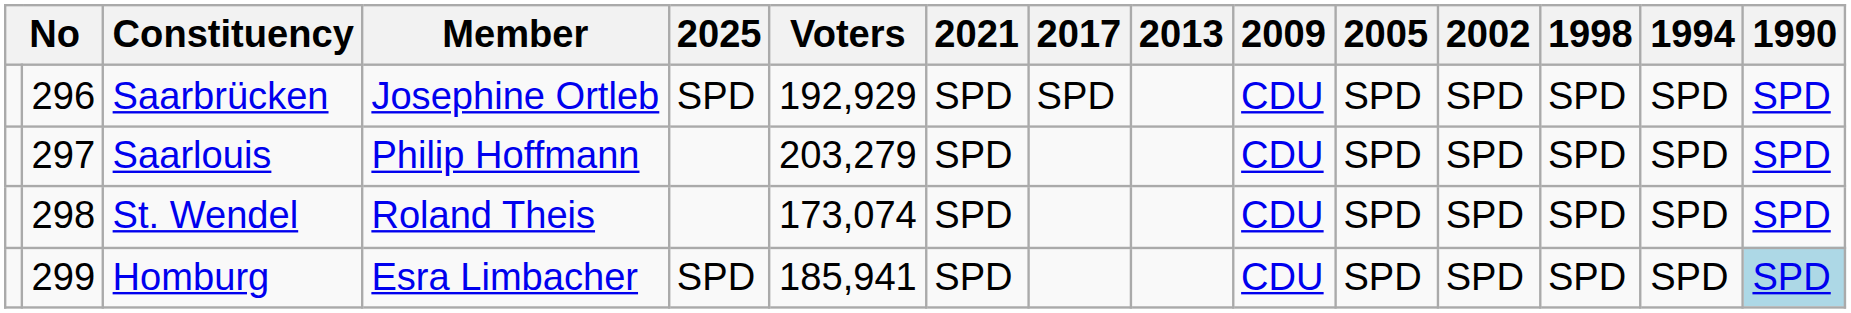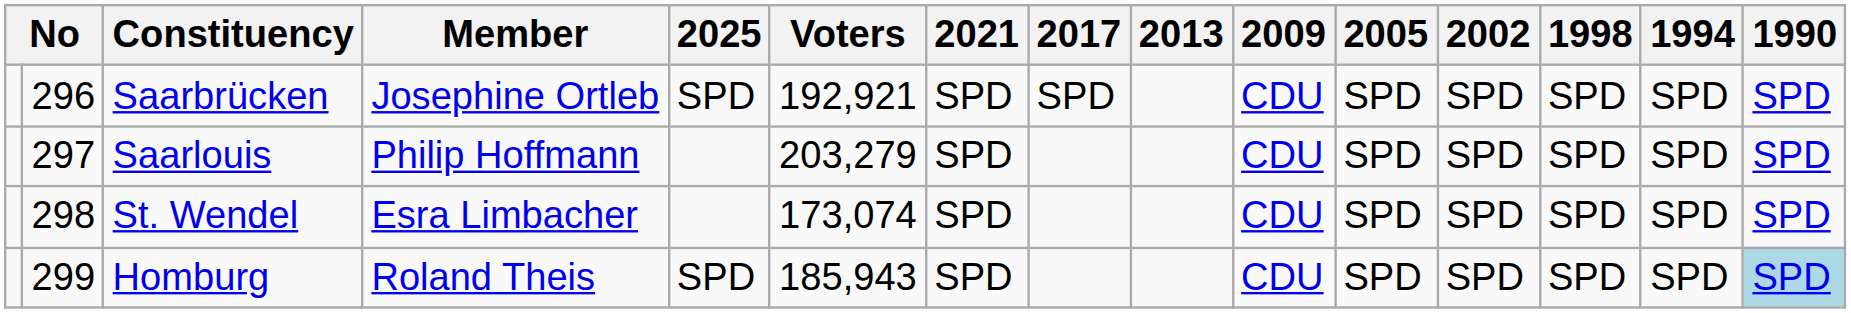(848, 95) 192,929 -> (848, 95) 192,921
(483, 215) Roland Theis -> (505, 215) Esra Limbacher
(505, 276) Esra Limbacher -> (483, 276) Roland Theis
(848, 276) 185,941 -> (848, 276) 185,943
